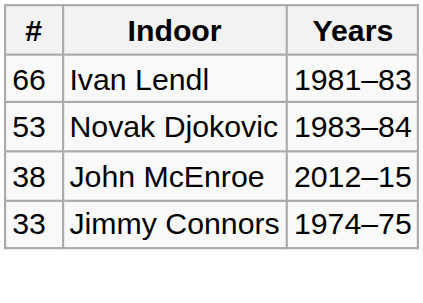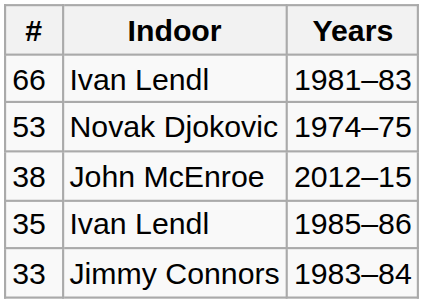(353, 127) 1983–84 -> (353, 127) 1974–75
+ row: (29, 224)
(353, 224) 1974–75 -> (353, 273) 1983–84
